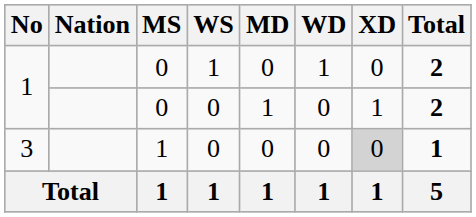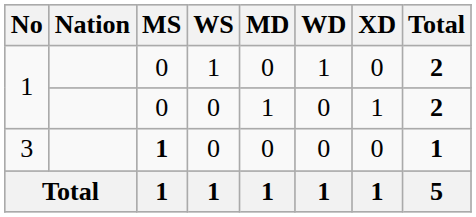(162, 149) normal -> (162, 149) bold
(377, 149) lightgrey background -> (377, 149) no background
